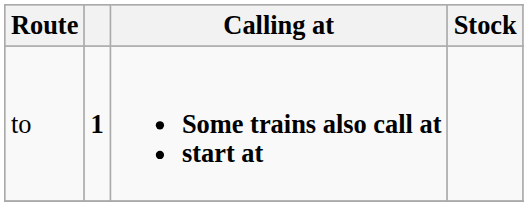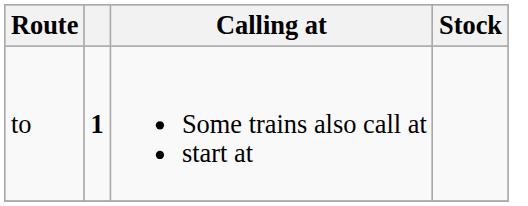(279, 139) bold -> (271, 139) normal
